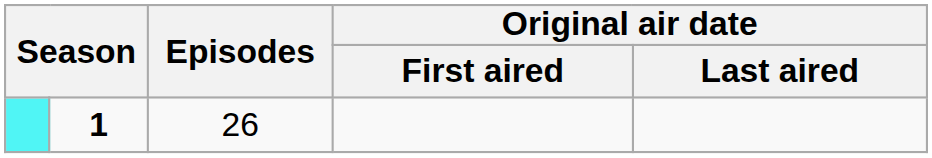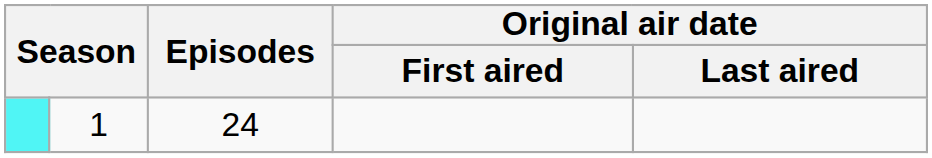(99, 124) bold -> (99, 124) normal
(240, 124) 26 -> (240, 124) 24
